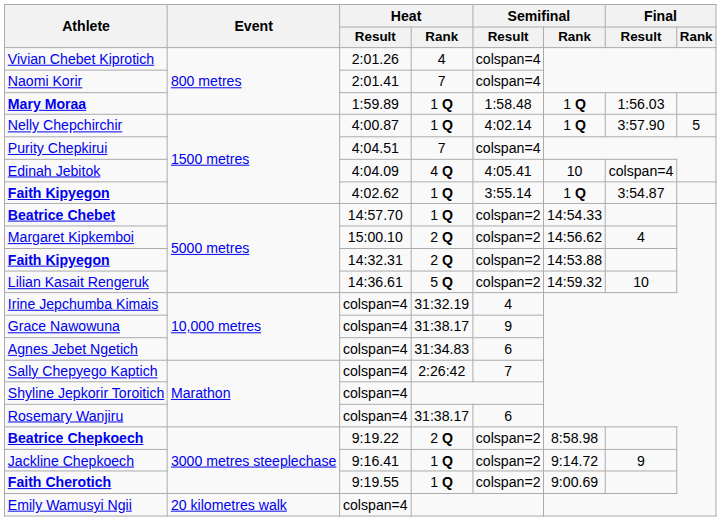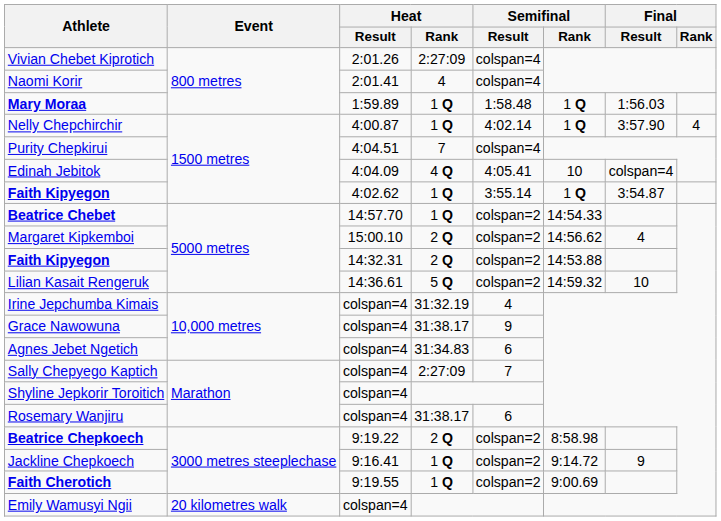(442, 59) 4 -> (442, 59) 2:27:09
(442, 82) 7 -> (442, 82) 4
(696, 126) 5 -> (696, 126) 4
(442, 371) 2:26:42 -> (442, 371) 2:27:09
